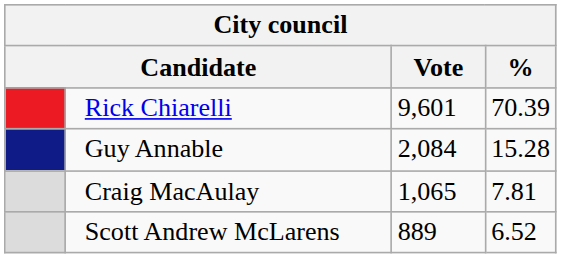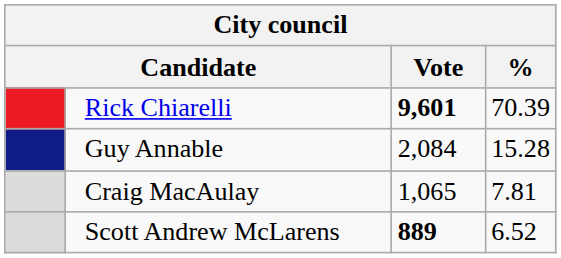(427, 107) normal -> (427, 107) bold
(417, 231) normal -> (417, 231) bold
